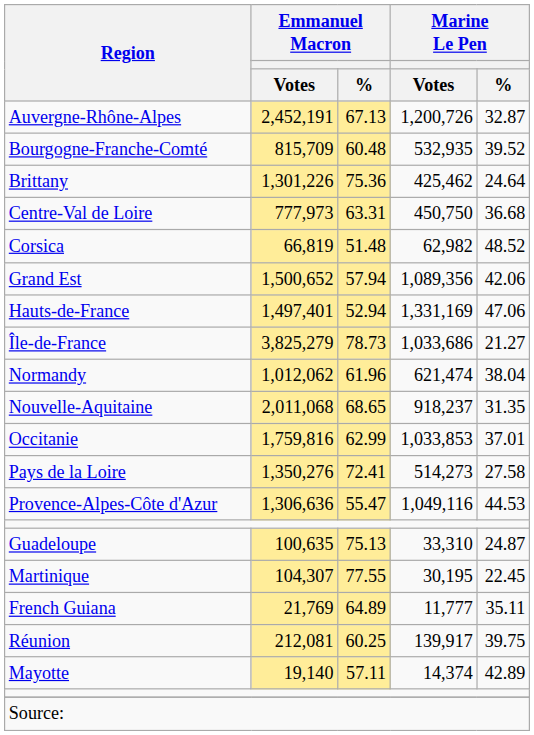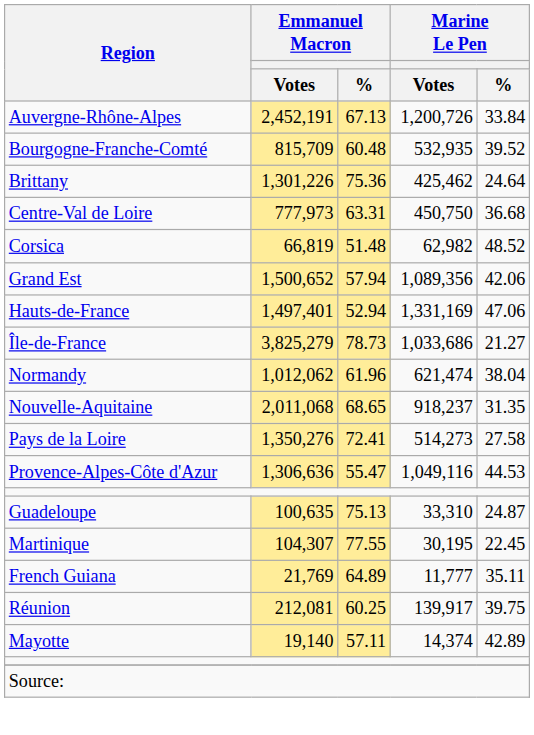(505, 117) 32.87 -> (505, 117) 33.84
- row: (43, 439)
